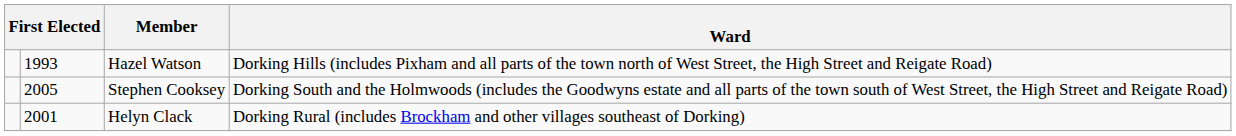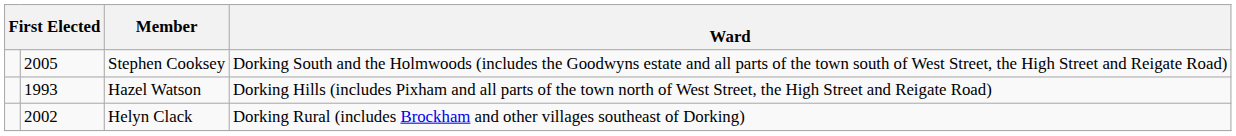rows swapped: (155, 63) <-> (167, 90)
(41, 116) 2001 -> (41, 116) 2002
